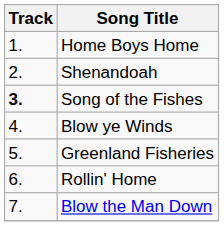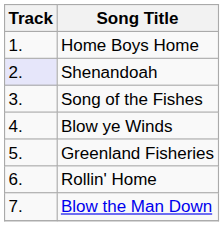(16, 72) no background -> (16, 72) lavender background
(16, 99) bold -> (16, 99) normal
